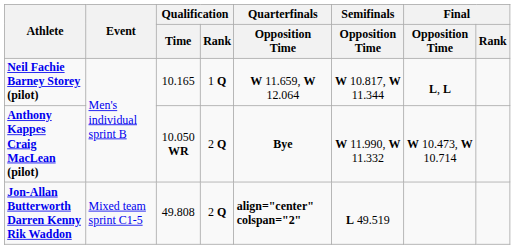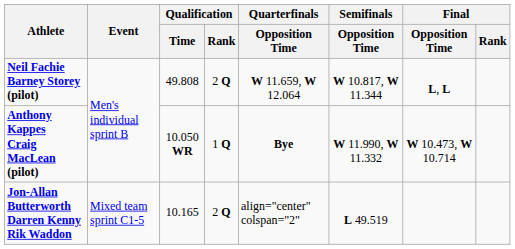(178, 82) 10.165 -> (182, 82) 49.808
(217, 82) 1 Q -> (221, 82) 2 Q
(217, 144) 2 Q -> (221, 144) 1 Q
(178, 213) 49.808 -> (182, 213) 10.165
(275, 213) bold -> (276, 213) normal
